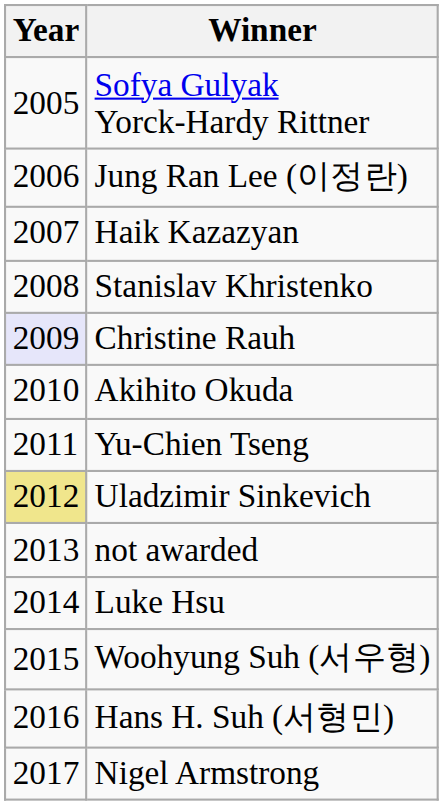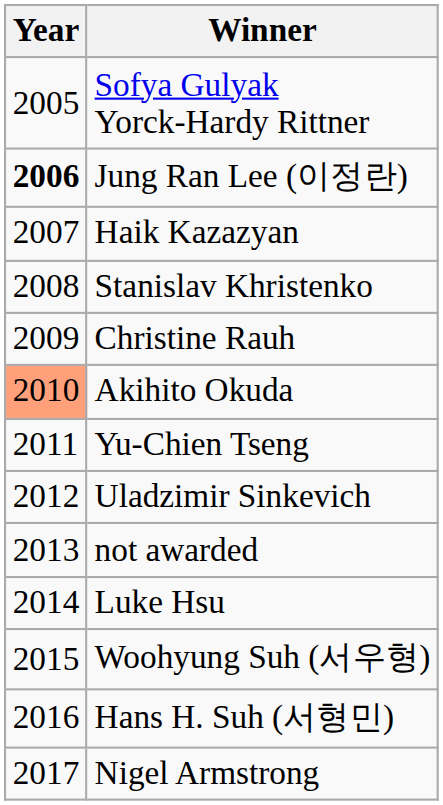(46, 177) normal -> (46, 177) bold
(46, 338) lavender background -> (46, 338) no background
(46, 391) no background -> (46, 391) lightsalmon background
(46, 496) khaki background -> (46, 496) no background
